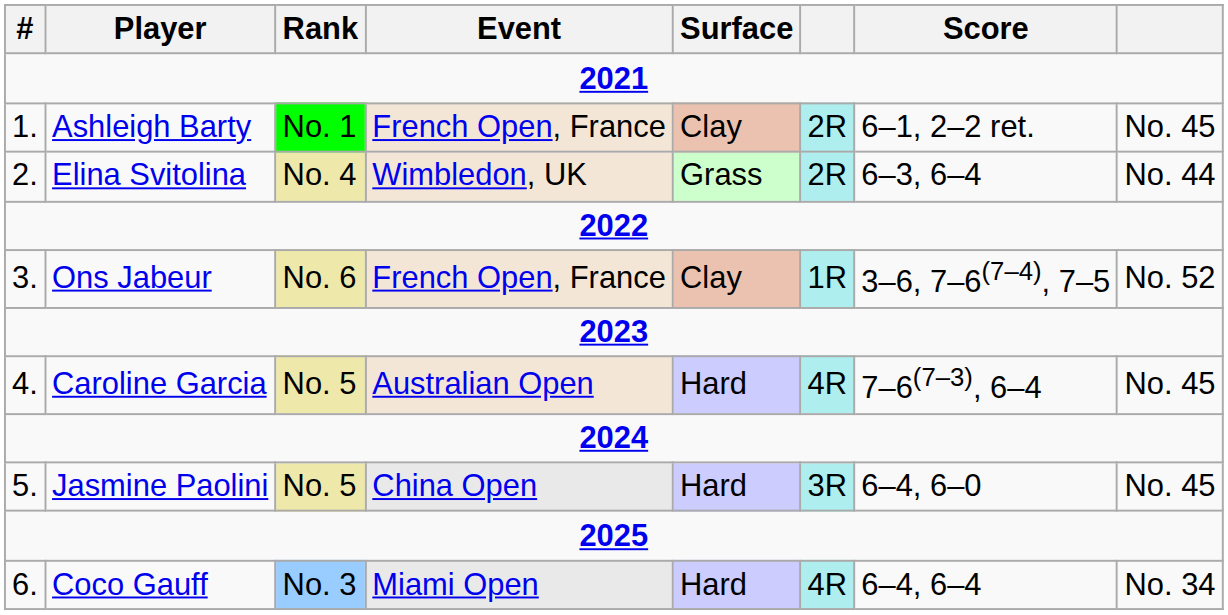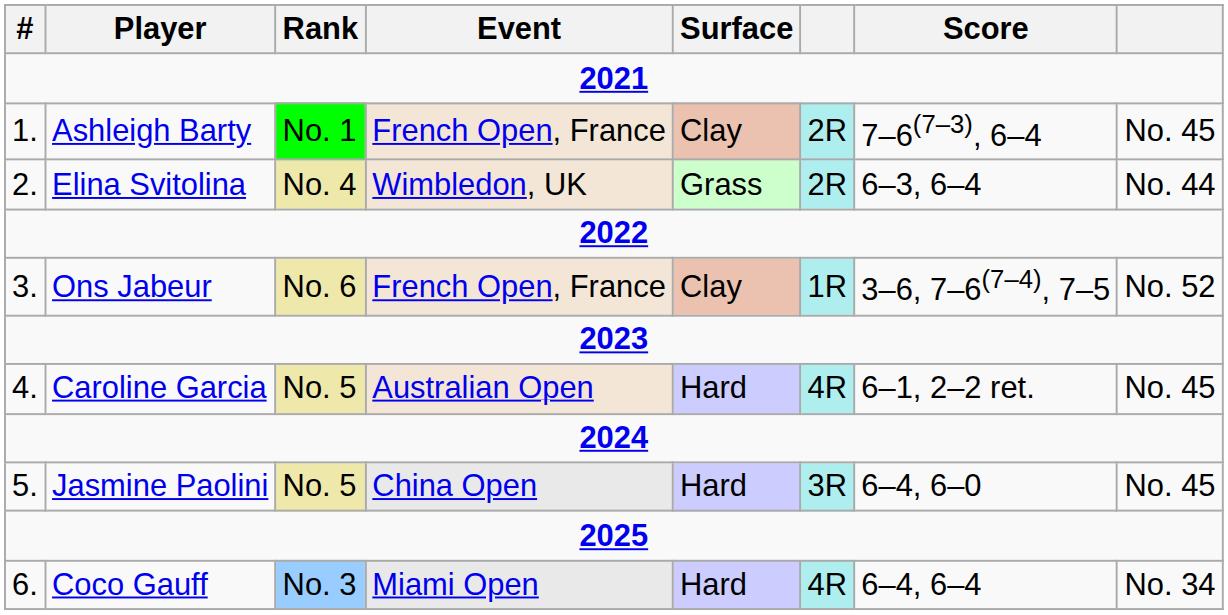(948, 126) 6–1, 2–2 ret. -> (951, 131) 7–6(7–3), 6–4
(951, 384) 7–6(7–3), 6–4 -> (948, 388) 6–1, 2–2 ret.
